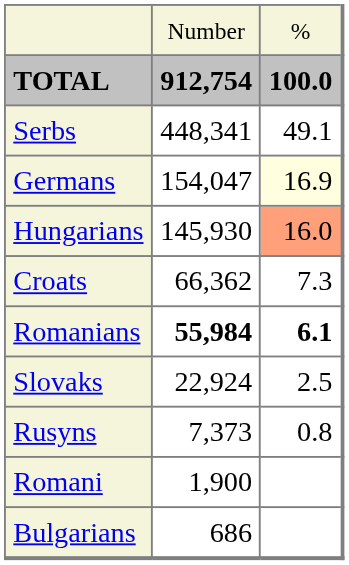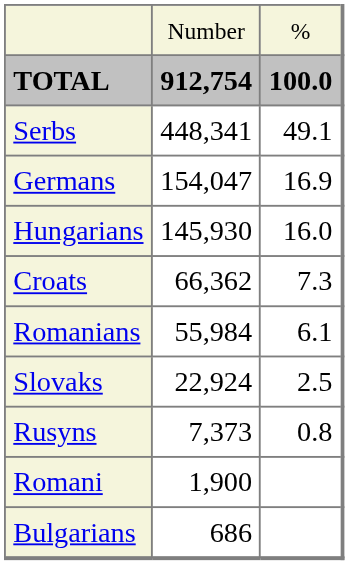(308, 180) lightyellow background -> (308, 180) no background
(308, 230) lightsalmon background -> (308, 230) no background
(213, 330) bold -> (213, 330) normal
(315, 330) bold -> (315, 330) normal
